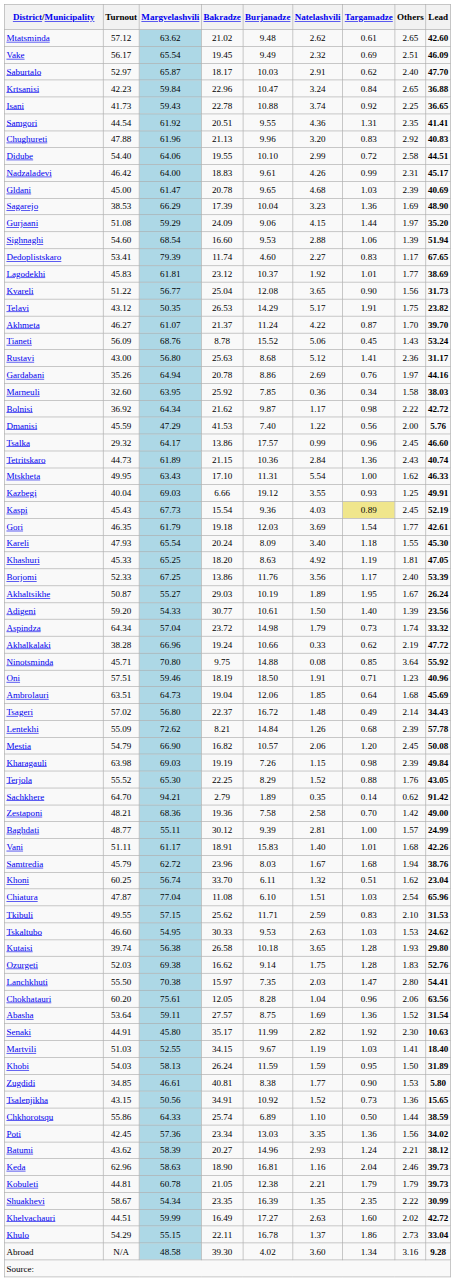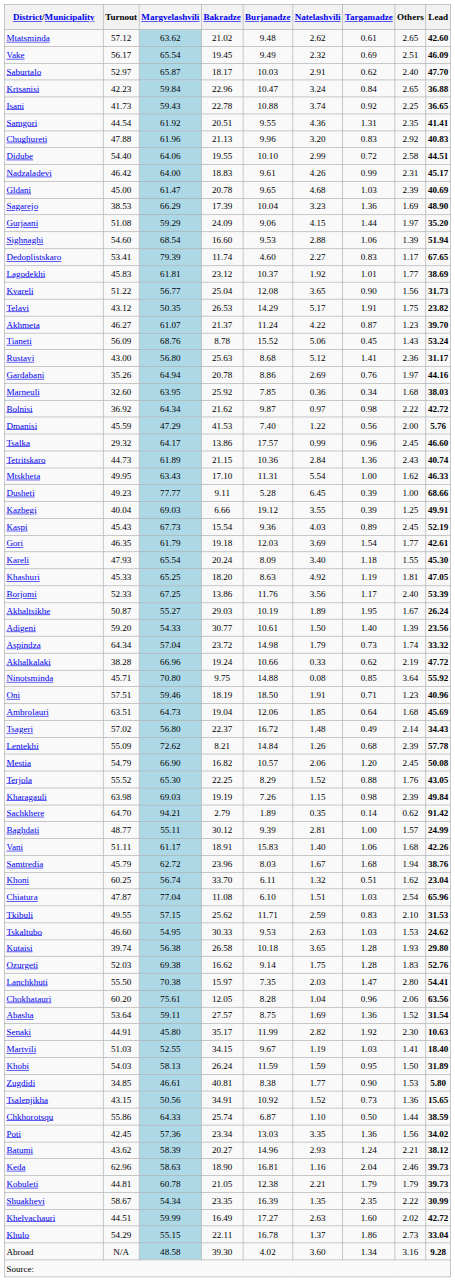(410, 325) 1.70 -> (410, 325) 1.23
(410, 392) 1.58 -> (410, 392) 1.68
(318, 409) 1.17 -> (318, 409) 0.97
+ row: (21, 493)
(369, 493) 0.93 -> (369, 510) 0.39
(369, 510) khaki background -> (369, 527) no background
rows swapped: (27, 763) <-> (19, 780)
- row: (24, 814)
(369, 847) 1.01 -> (369, 847) 1.06
(268, 1117) 6.89 -> (268, 1117) 6.87
